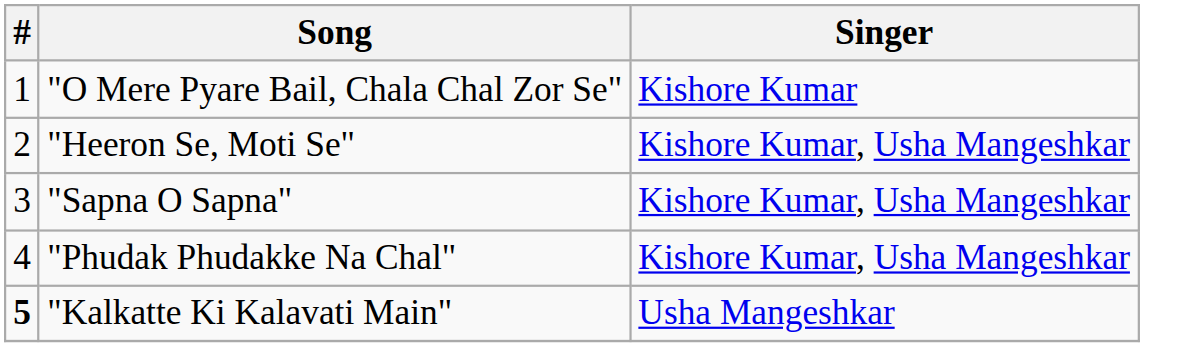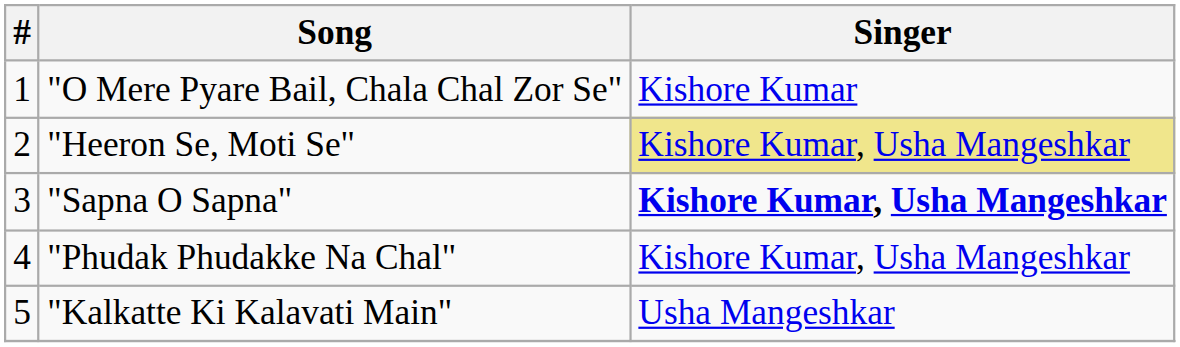(884, 144) no background -> (884, 144) khaki background
(884, 200) normal -> (903, 200) bold
(22, 312) bold -> (22, 312) normal
